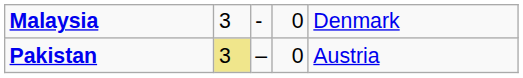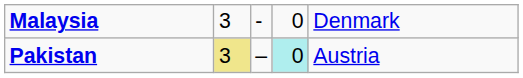(298, 55) no background -> (298, 55) paleturquoise background
